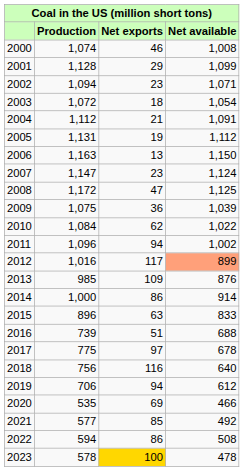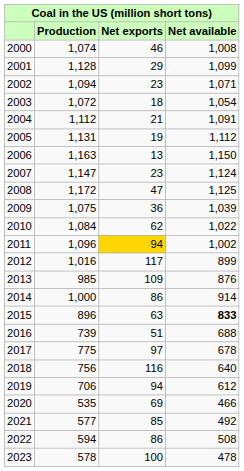(157, 244) no background -> (157, 244) gold background
(227, 262) lightsalmon background -> (227, 262) no background
(227, 315) normal -> (227, 315) bold
(154, 457) gold background -> (154, 457) no background
